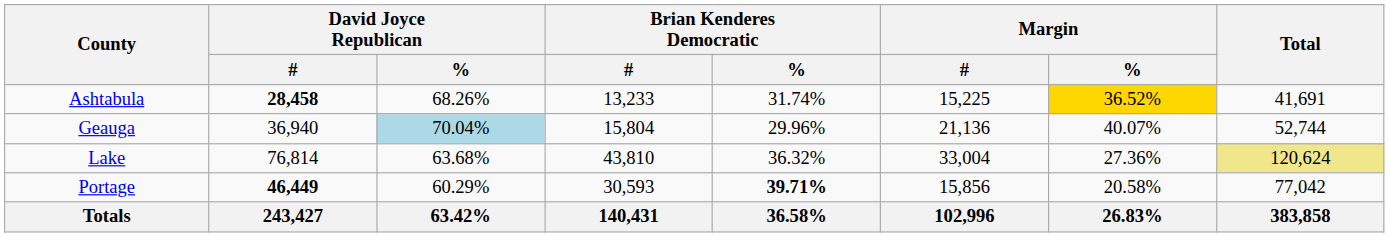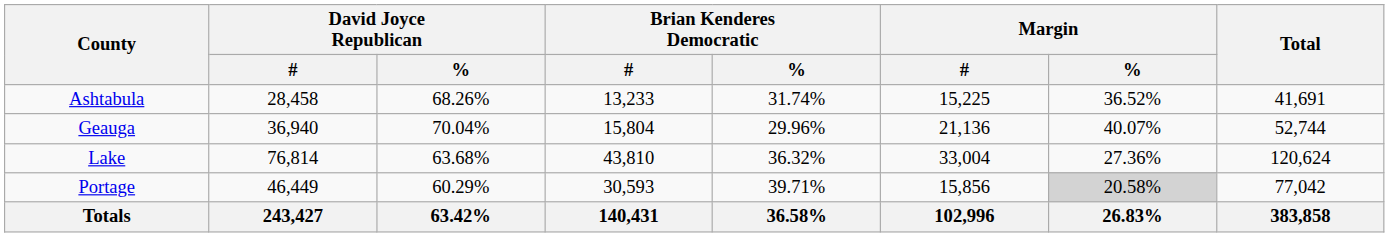(293, 98) bold -> (293, 98) normal
(1132, 98) gold background -> (1132, 98) no background
(461, 128) lightblue background -> (461, 128) no background
(1300, 157) khaki background -> (1300, 157) no background
(293, 187) bold -> (293, 187) normal
(797, 187) bold -> (797, 187) normal
(1132, 187) no background -> (1132, 187) lightgrey background
